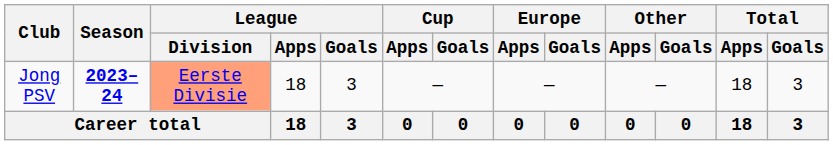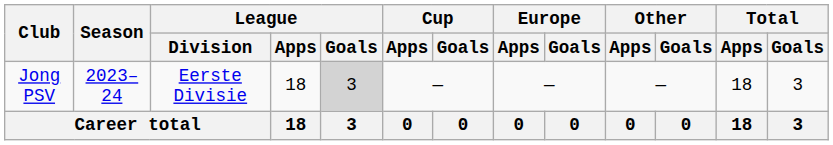(112, 86) bold -> (112, 86) normal
(210, 86) lightsalmon background -> (210, 86) no background
(352, 86) no background -> (352, 86) lightgrey background
